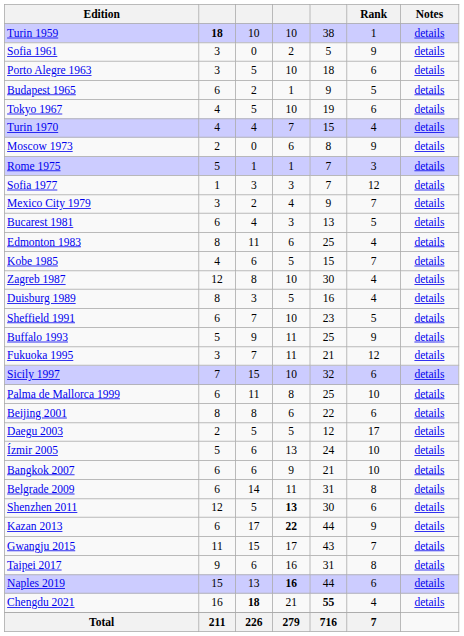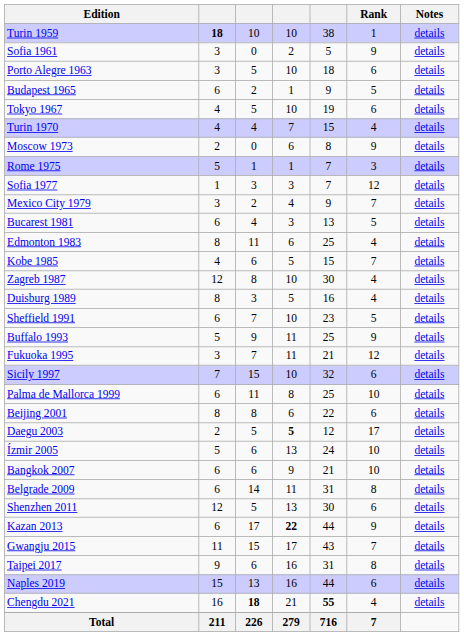(291, 432) normal -> (291, 432) bold
(291, 508) bold -> (291, 508) normal
(291, 584) bold -> (291, 584) normal
